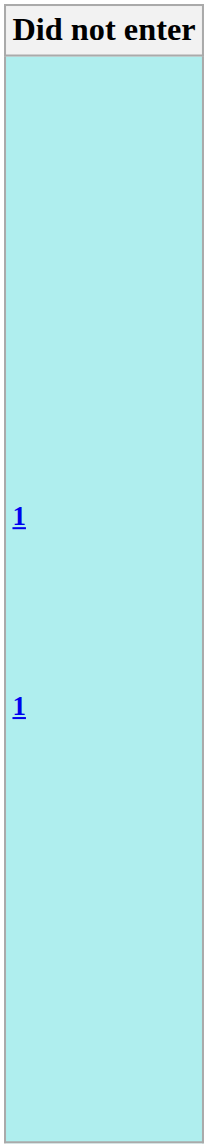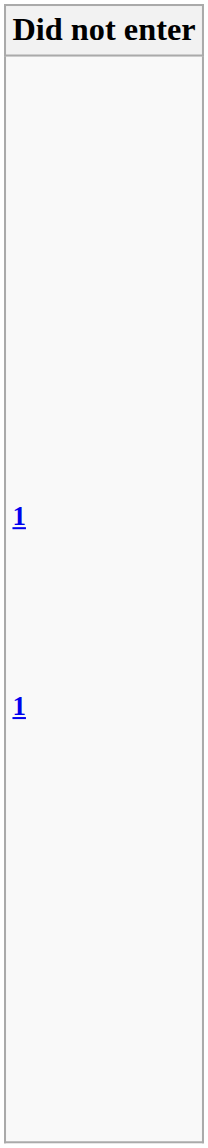(19, 610) paleturquoise background -> (19, 610) no background
